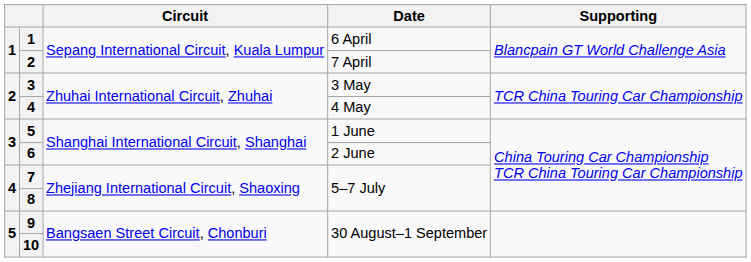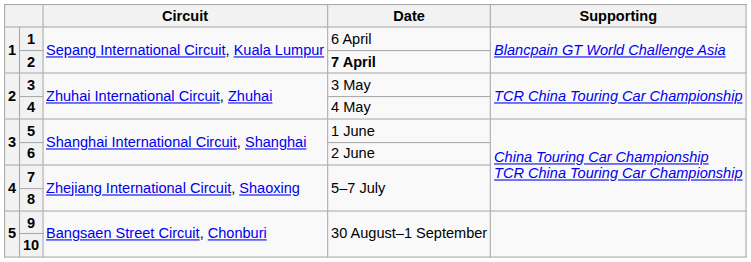(351, 61) normal -> (353, 61) bold
